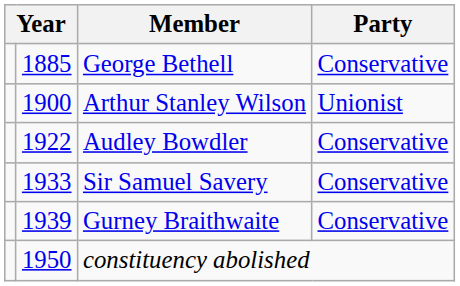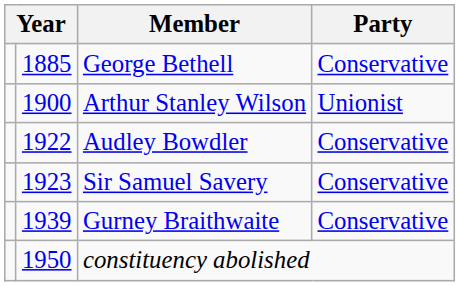(47, 181) 1933 -> (47, 181) 1923
